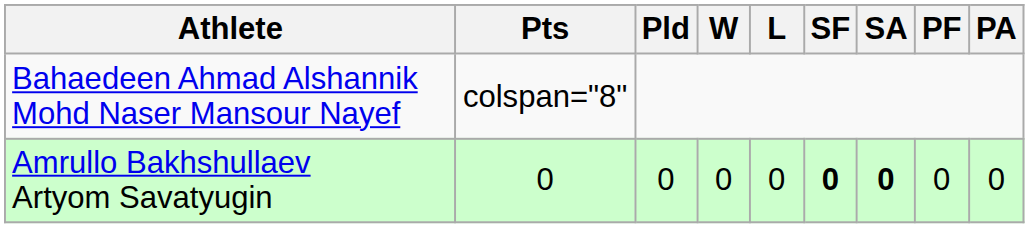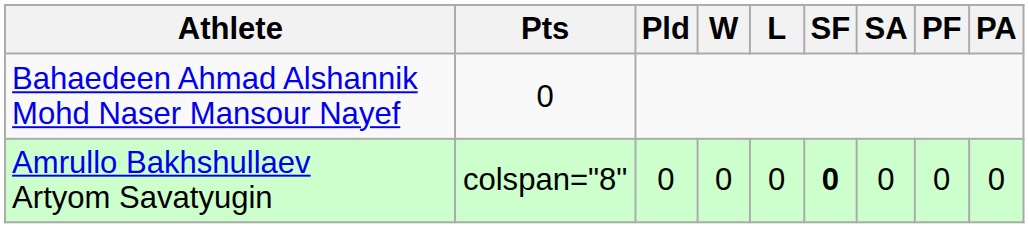(545, 95) colspan="8" -> (545, 95) 0
(545, 179) 0 -> (545, 179) colspan="8"
(886, 179) bold -> (886, 179) normal
